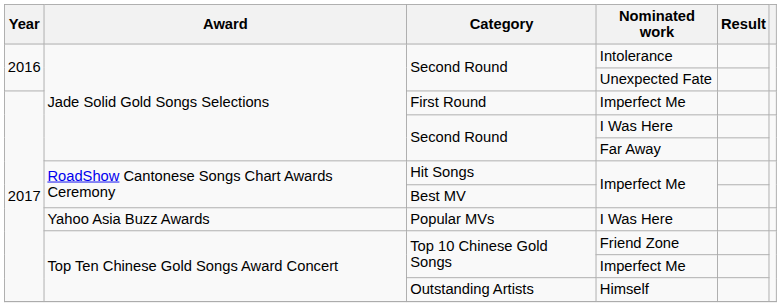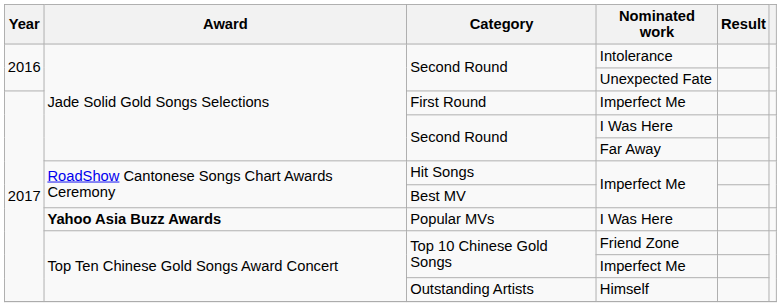(129, 219) normal -> (134, 219) bold
